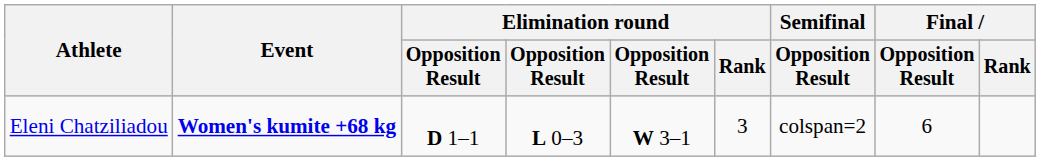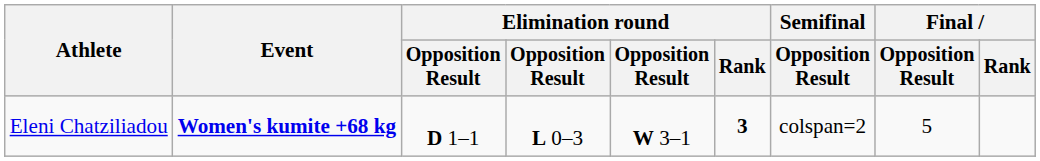(742, 126) normal -> (742, 126) bold
(927, 126) 6 -> (927, 126) 5
